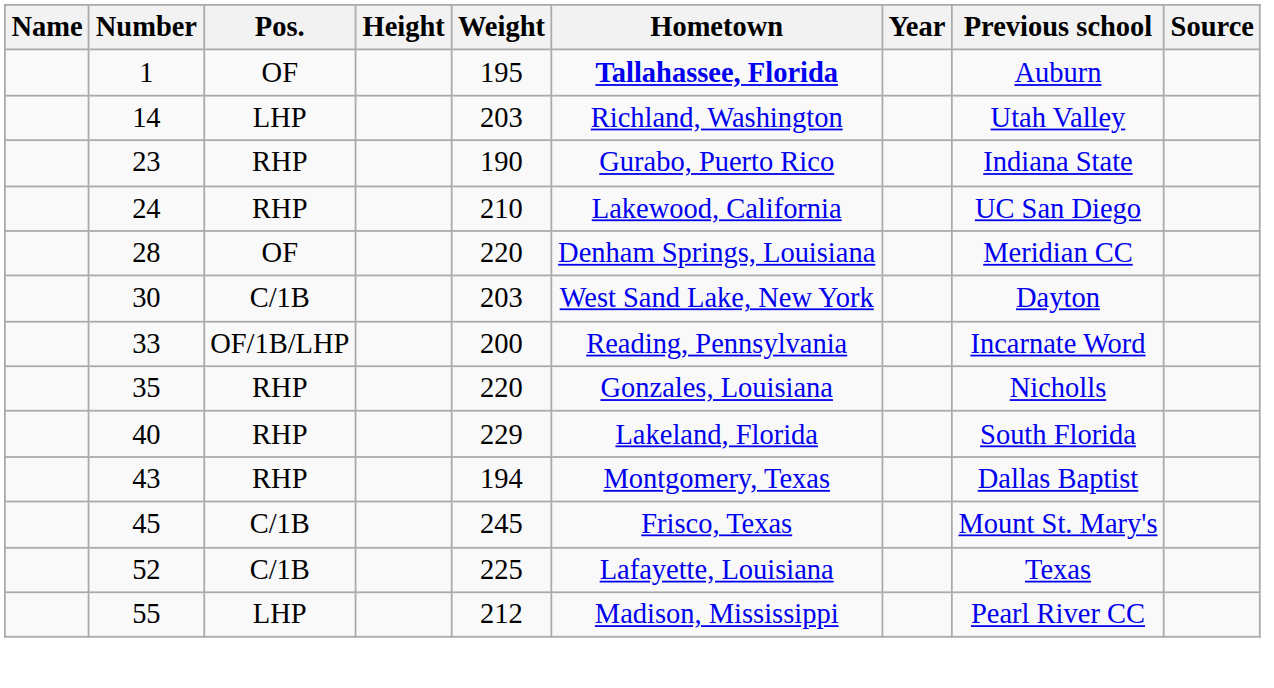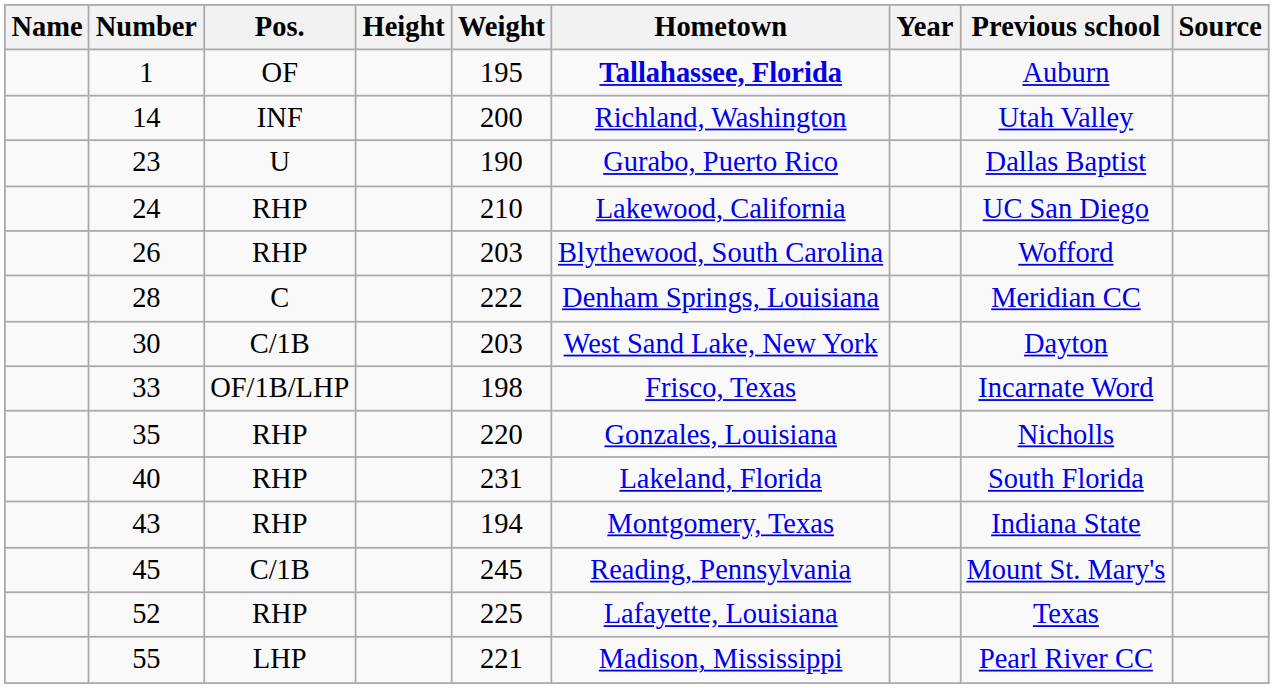(280, 117) LHP -> (280, 117) INF
(501, 117) 203 -> (501, 117) 200
(280, 162) RHP -> (280, 162) U
(1058, 162) Indiana State -> (1066, 162) Dallas Baptist
+ row: (146, 252)
(280, 252) OF -> (280, 298) C
(501, 252) 220 -> (501, 298) 222
(501, 343) 200 -> (501, 388) 198
(717, 343) Reading, Pennsylvania -> (721, 388) Frisco, Texas
(501, 433) 229 -> (501, 478) 231
(1058, 478) Dallas Baptist -> (1066, 523) Indiana State
(717, 523) Frisco, Texas -> (721, 569) Reading, Pennsylvania
(280, 569) C/1B -> (280, 614) RHP
(501, 614) 212 -> (501, 659) 221
